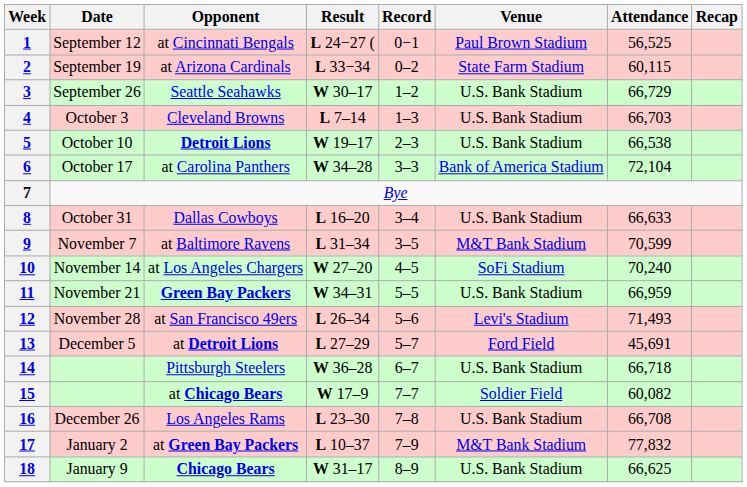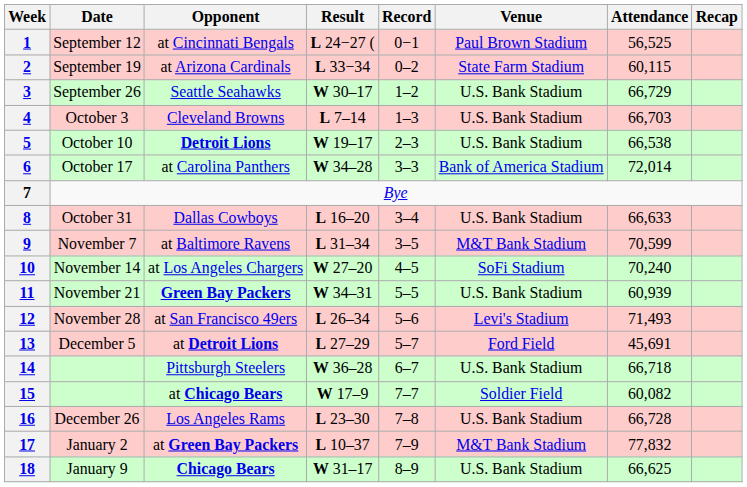(650, 167) 72,104 -> (650, 167) 72,014
(650, 293) 66,959 -> (650, 293) 60,939
(650, 419) 66,708 -> (650, 419) 66,728
